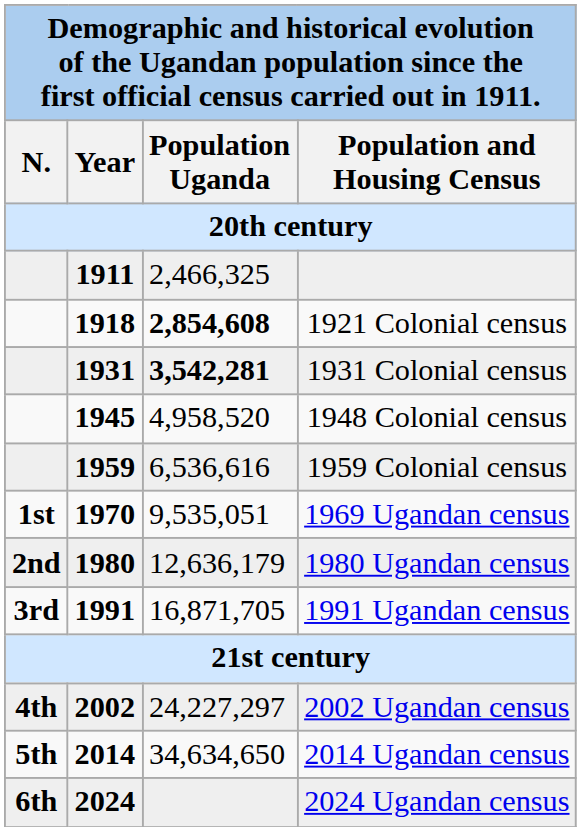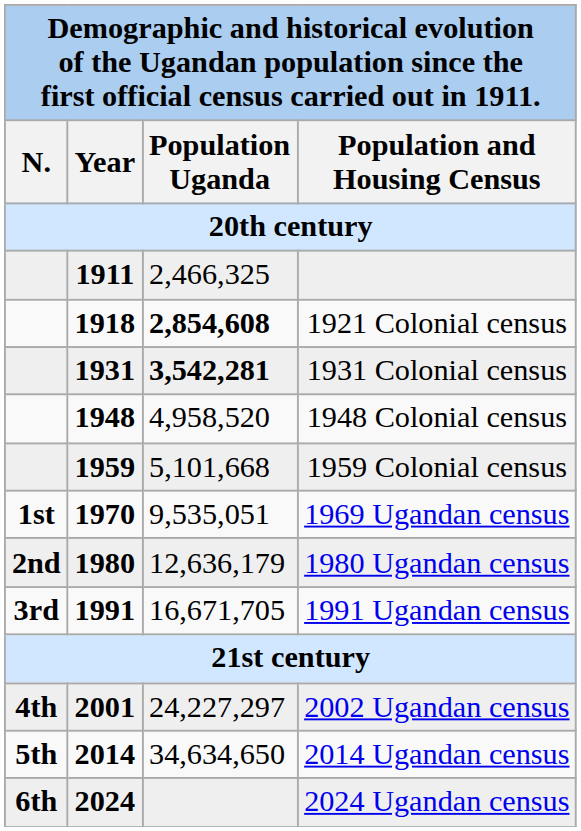(105, 418) 1945 -> (105, 418) 1948
(210, 466) 6,536,616 -> (210, 466) 5,101,668
(217, 610) 16,871,705 -> (217, 610) 16,671,705
(105, 706) 2002 -> (105, 706) 2001
